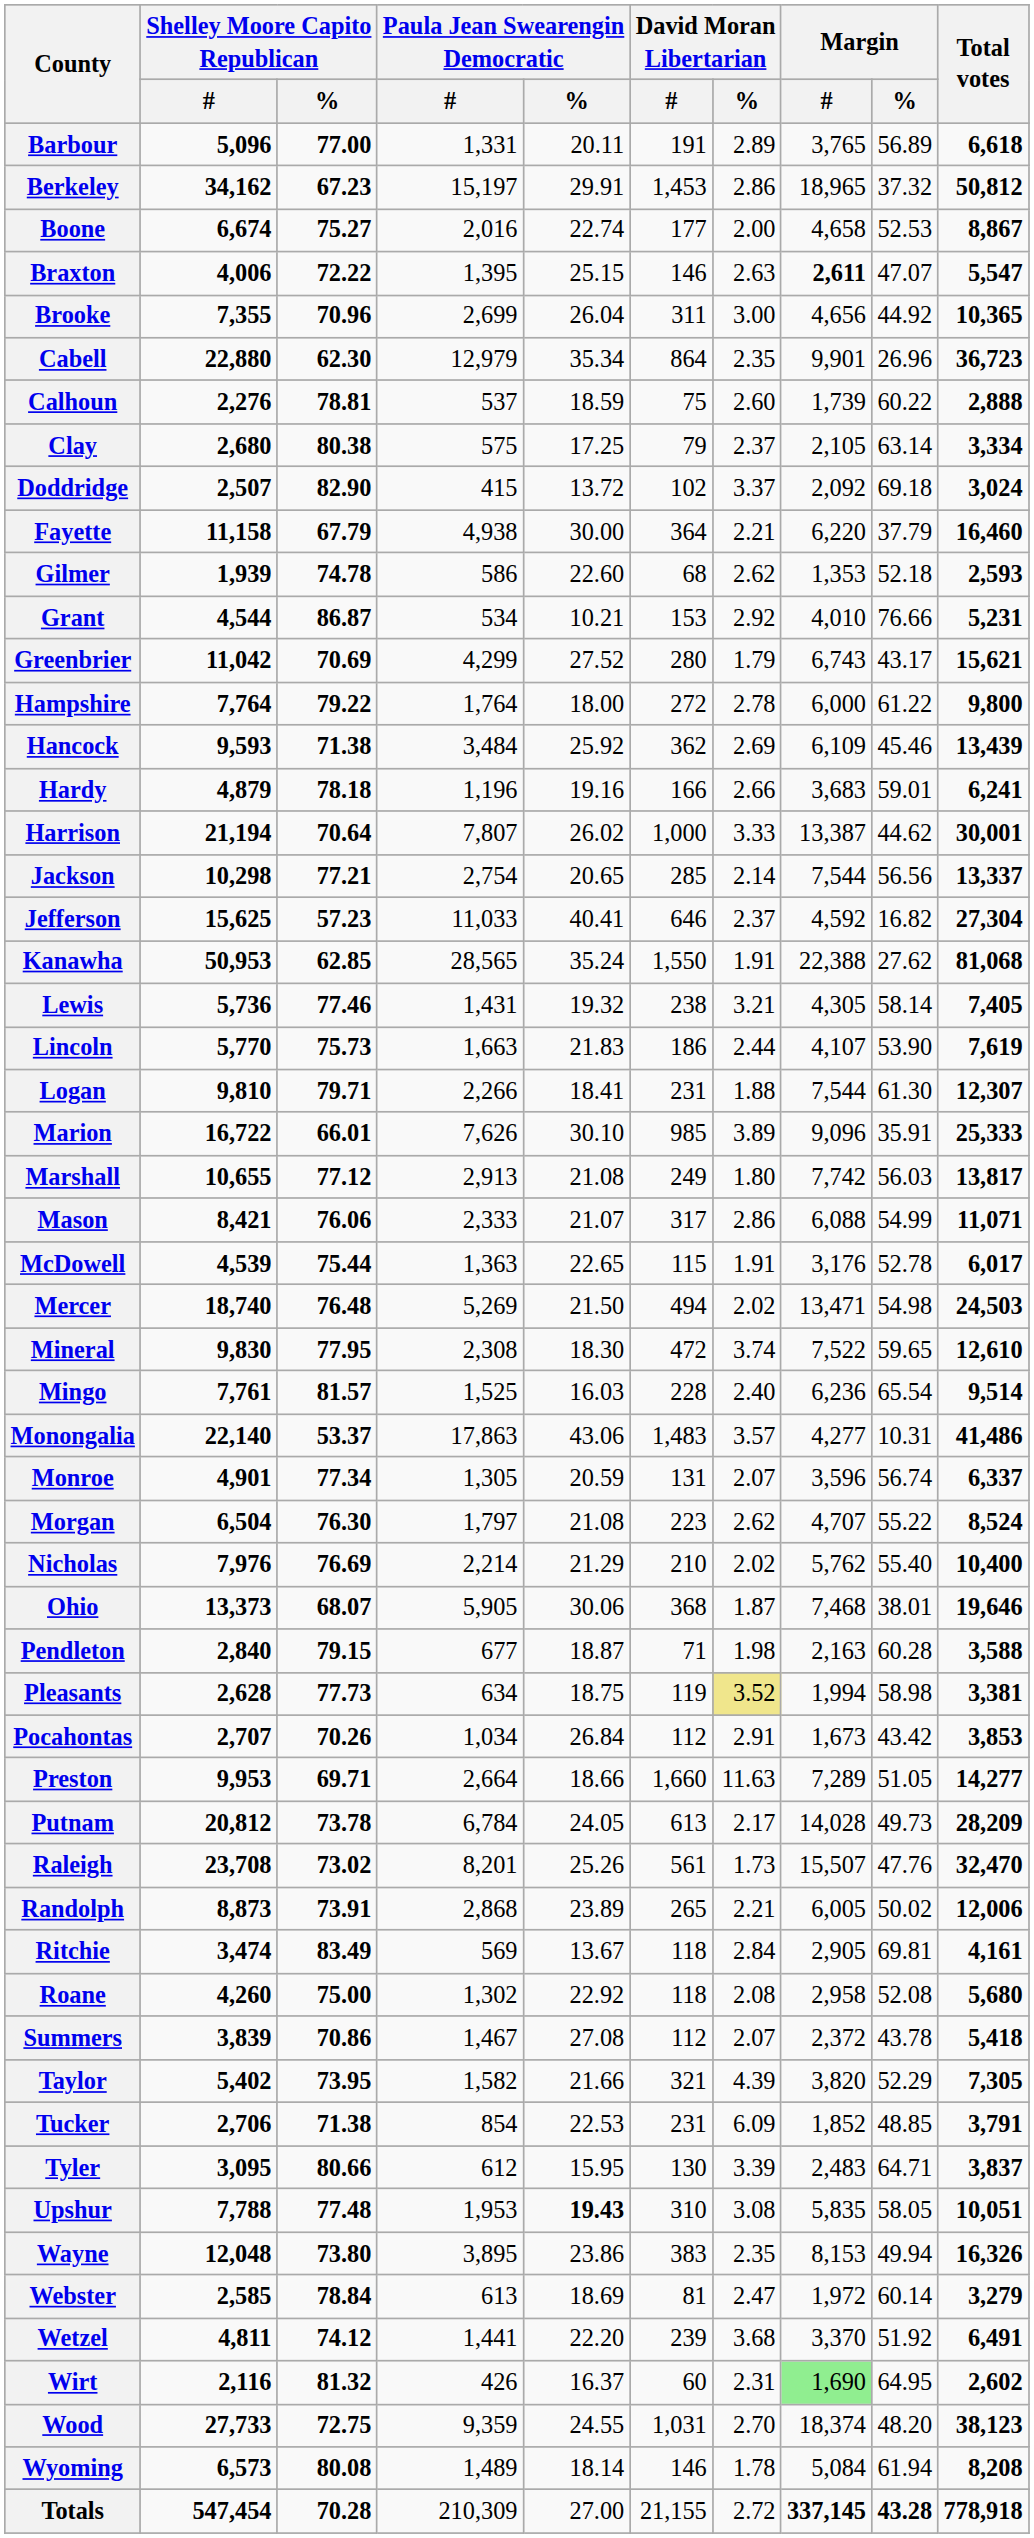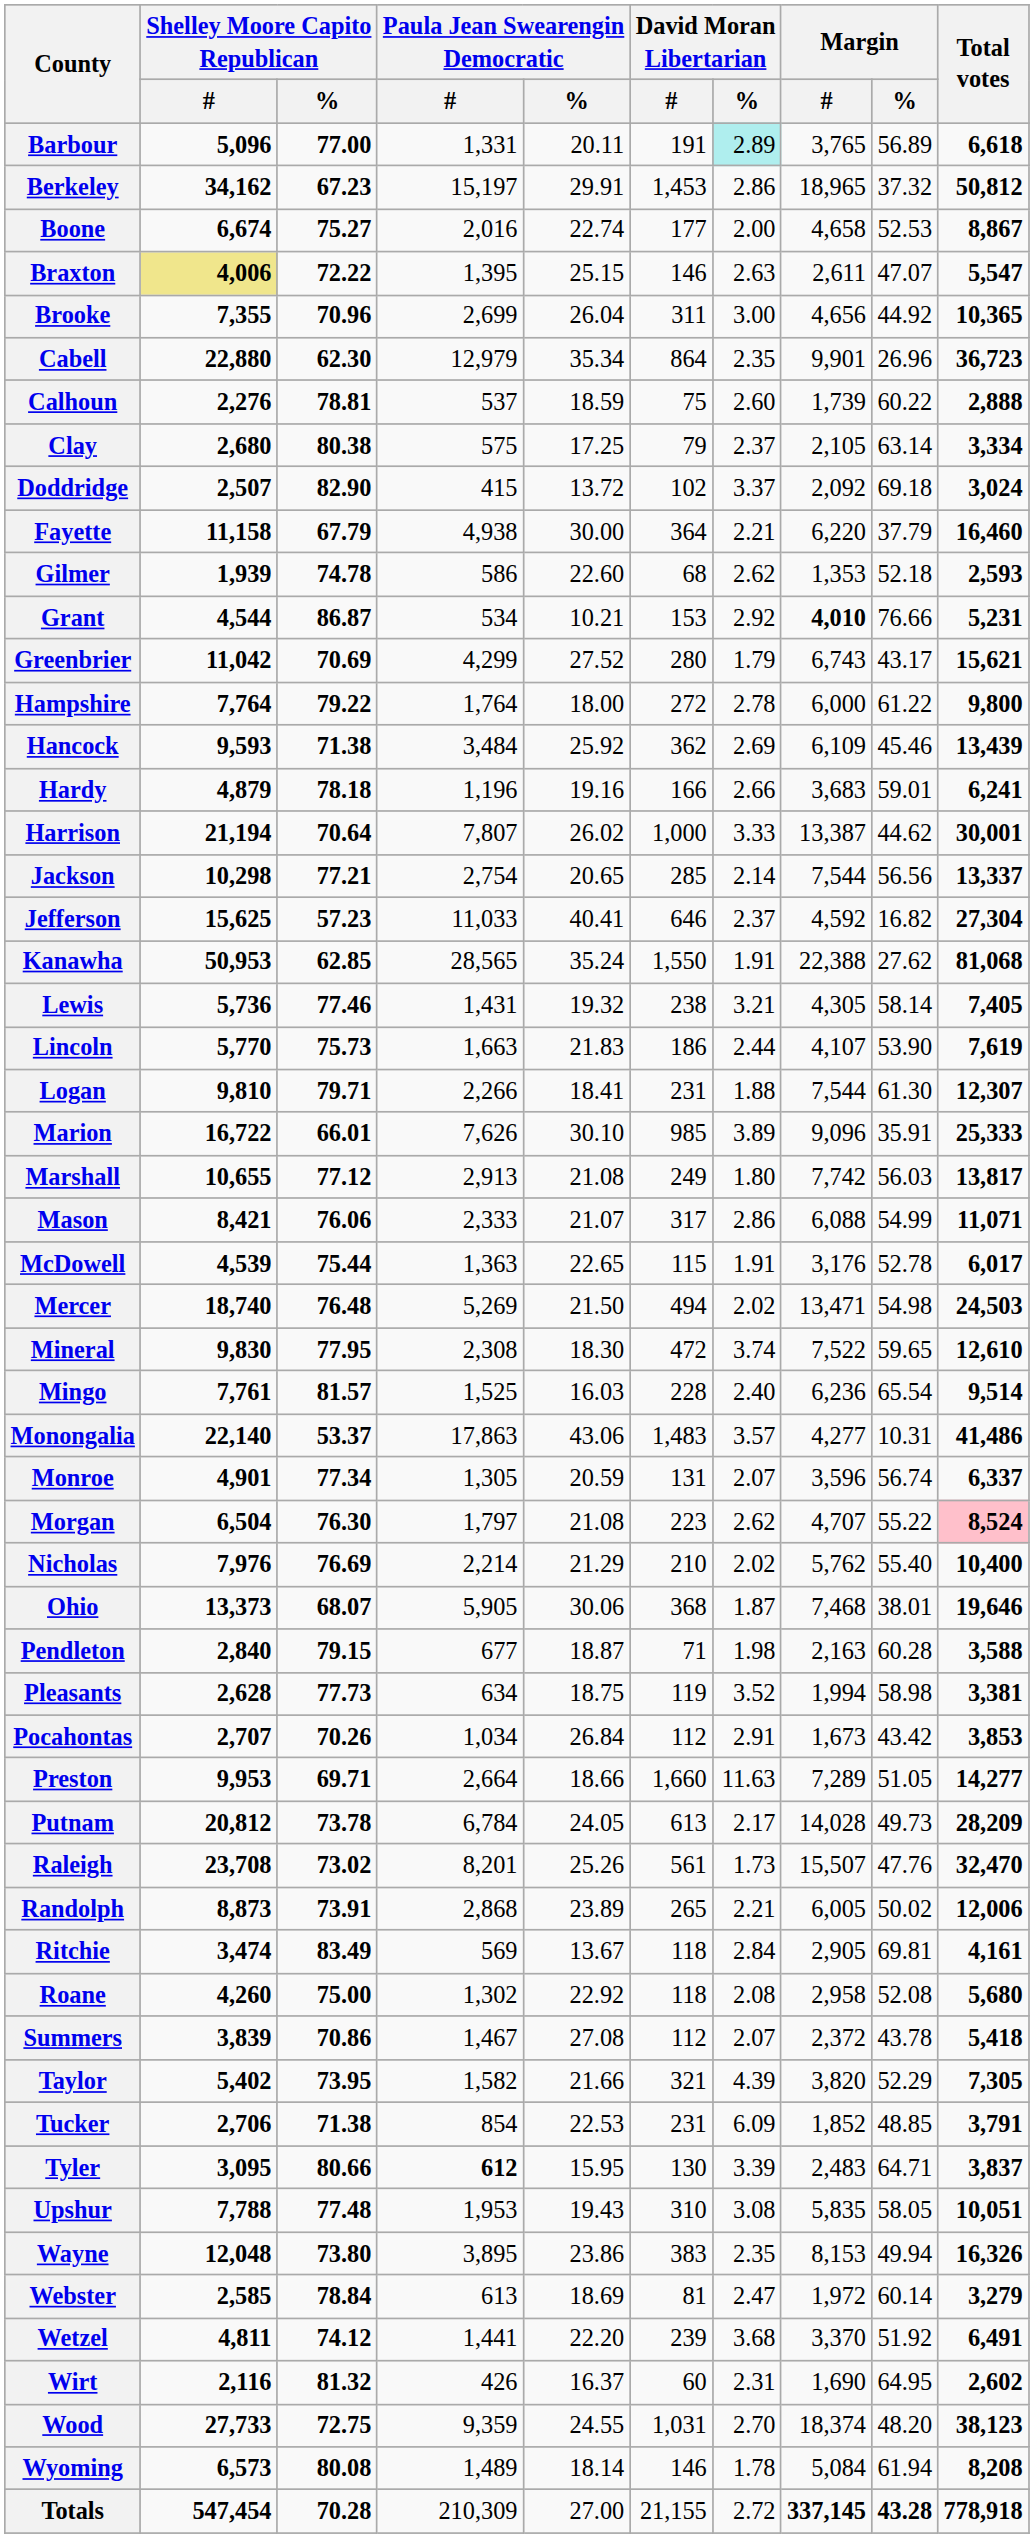(754, 144) no background -> (754, 144) paleturquoise background
(244, 273) no background -> (244, 273) khaki background
(839, 273) bold -> (839, 273) normal
(839, 617) normal -> (839, 617) bold
(995, 1521) no background -> (995, 1521) pink background
(754, 1693) khaki background -> (754, 1693) no background
(499, 2167) normal -> (499, 2167) bold
(597, 2210) bold -> (597, 2210) normal
(839, 2382) lightgreen background -> (839, 2382) no background
